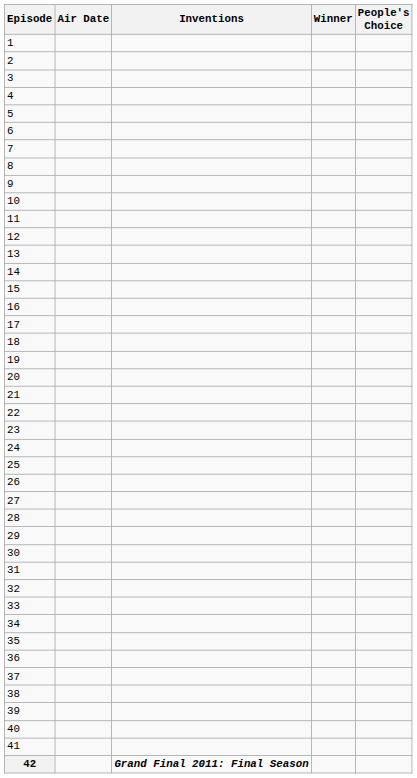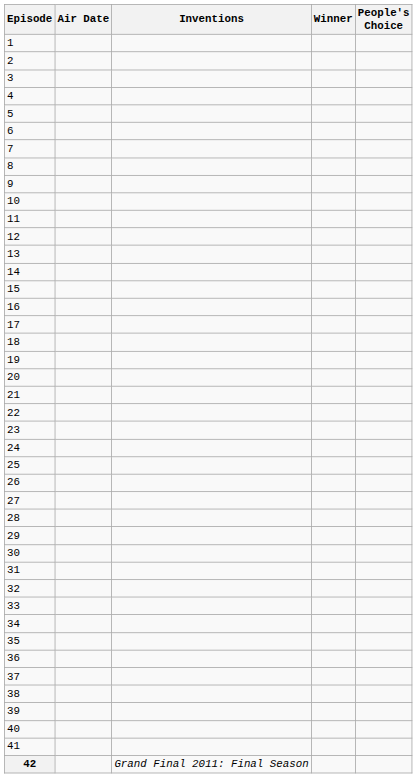(212, 764) bold -> (212, 764) normal
